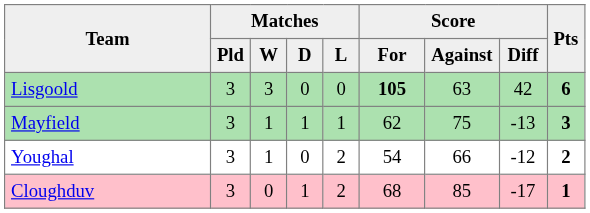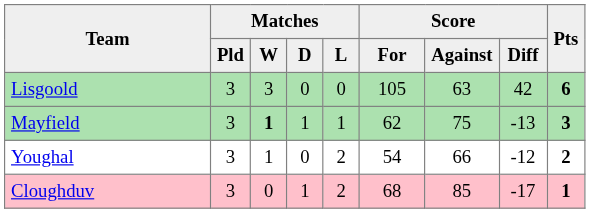(392, 89) bold -> (392, 89) normal
(269, 123) normal -> (269, 123) bold
